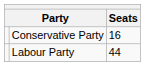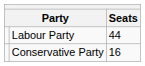rows swapped: (43, 52) <-> (58, 35)
